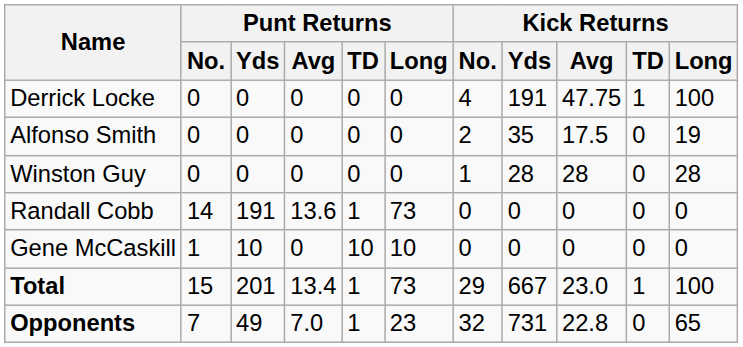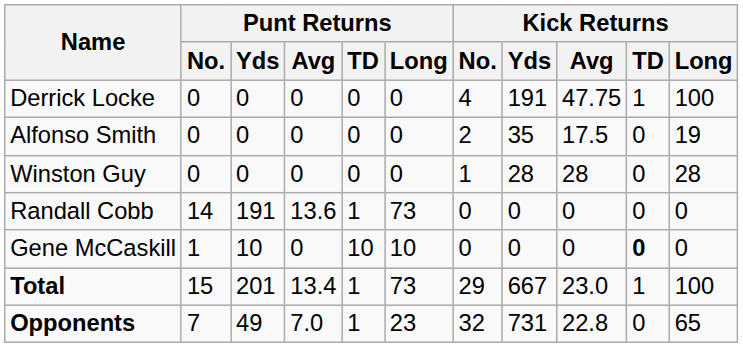(639, 248) normal -> (639, 248) bold
